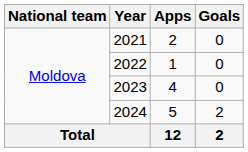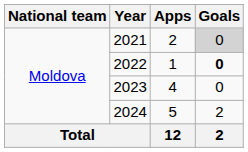(219, 40) no background -> (219, 40) lightgrey background
(219, 64) normal -> (219, 64) bold
